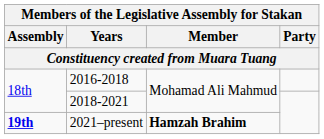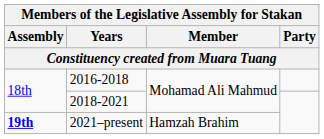(198, 123) bold -> (194, 123) normal
